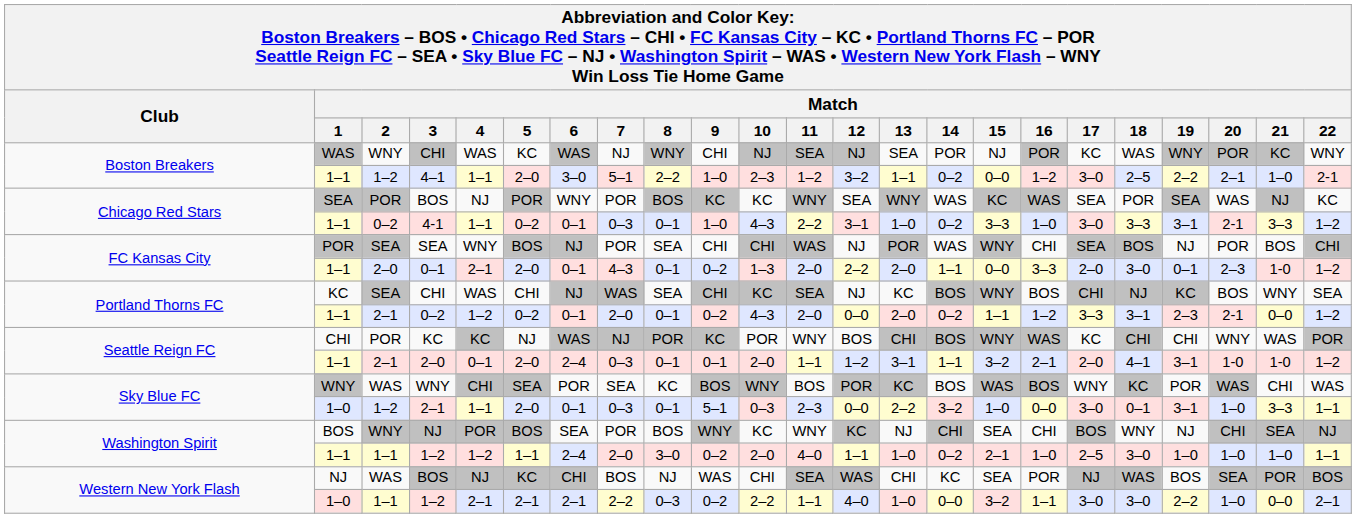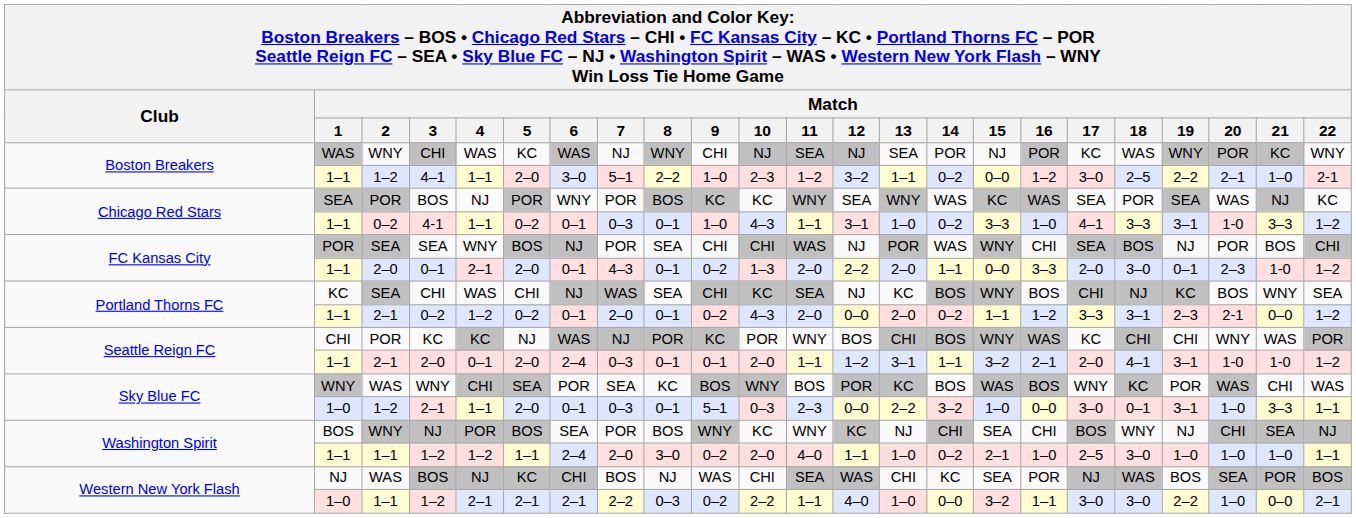(810, 223) 2–2 -> (810, 223) 1–1
(1091, 223) 3–0 -> (1091, 223) 4–1
(1233, 223) 2-1 -> (1233, 223) 1-0
